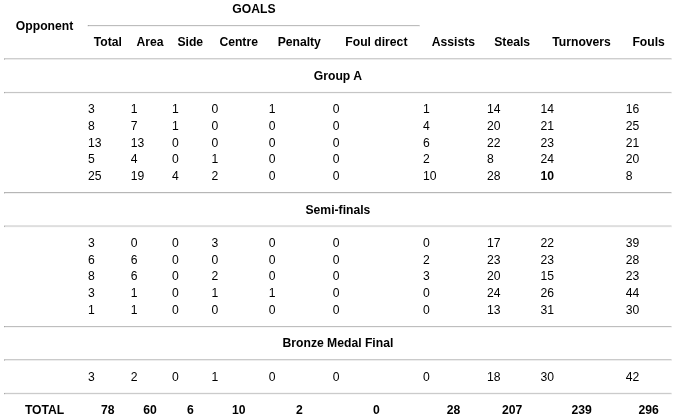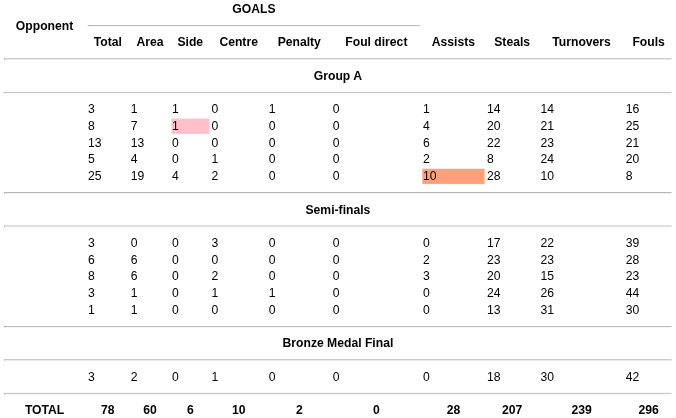(175, 126) no background -> (175, 126) pink background
(430, 176) no background -> (430, 176) lightsalmon background
(547, 176) bold -> (547, 176) normal
